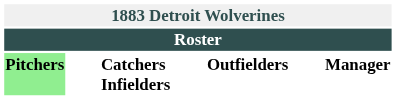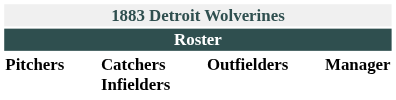(35, 64) lightgreen background -> (35, 64) no background
